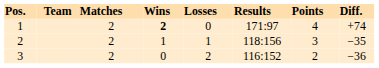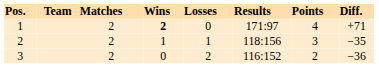(357, 26) +74 -> (357, 26) +71
